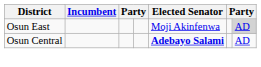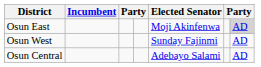+ row: (29, 41)
(187, 41) bold -> (186, 55) normal
